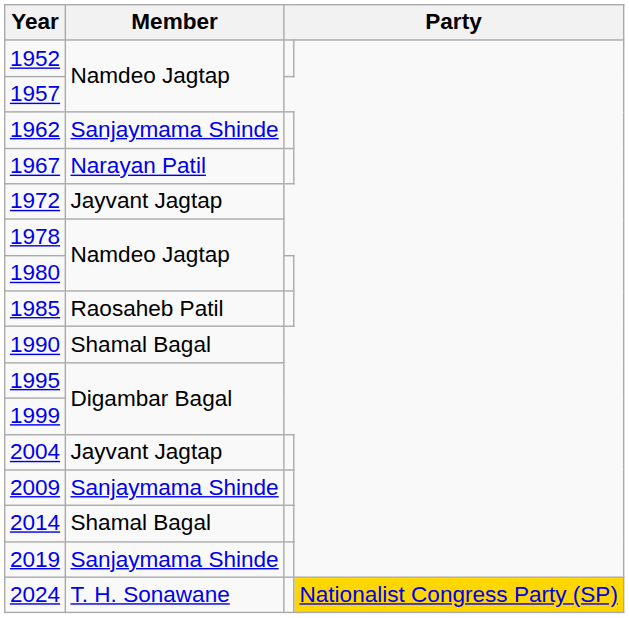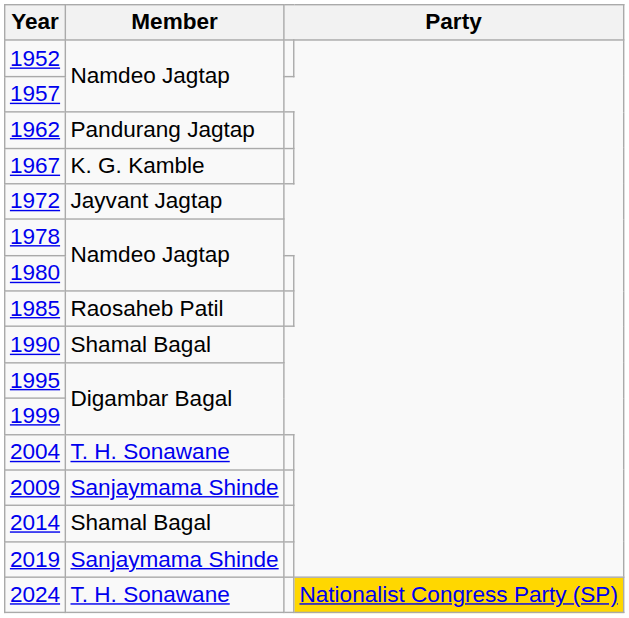(175, 129) Sanjaymama Shinde -> (163, 129) Pandurang Jagtap
(138, 165) Narayan Patil -> (138, 165) K. G. Kamble
(146, 451) Jayvant Jagtap -> (150, 451) T. H. Sonawane
